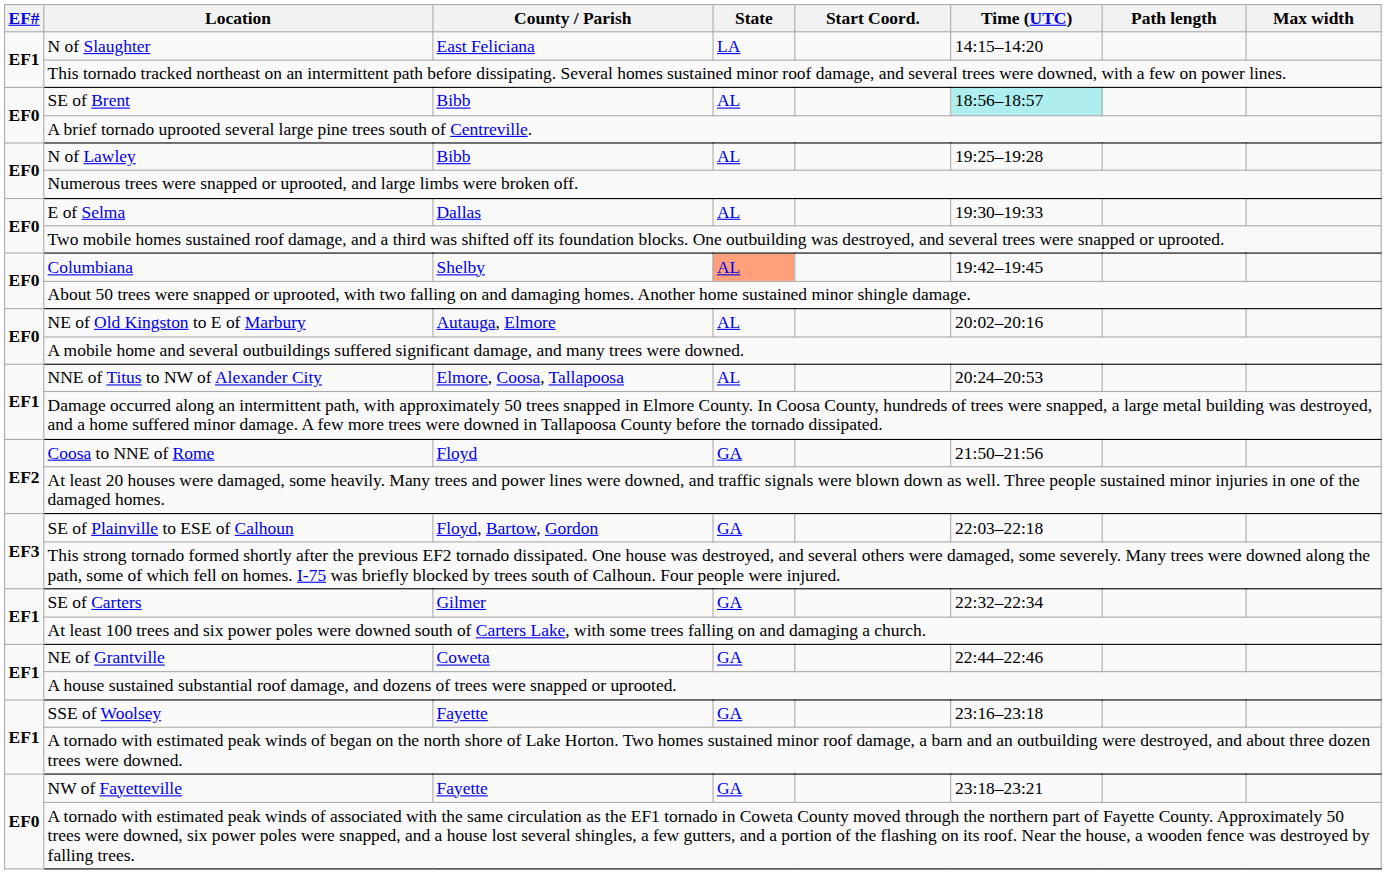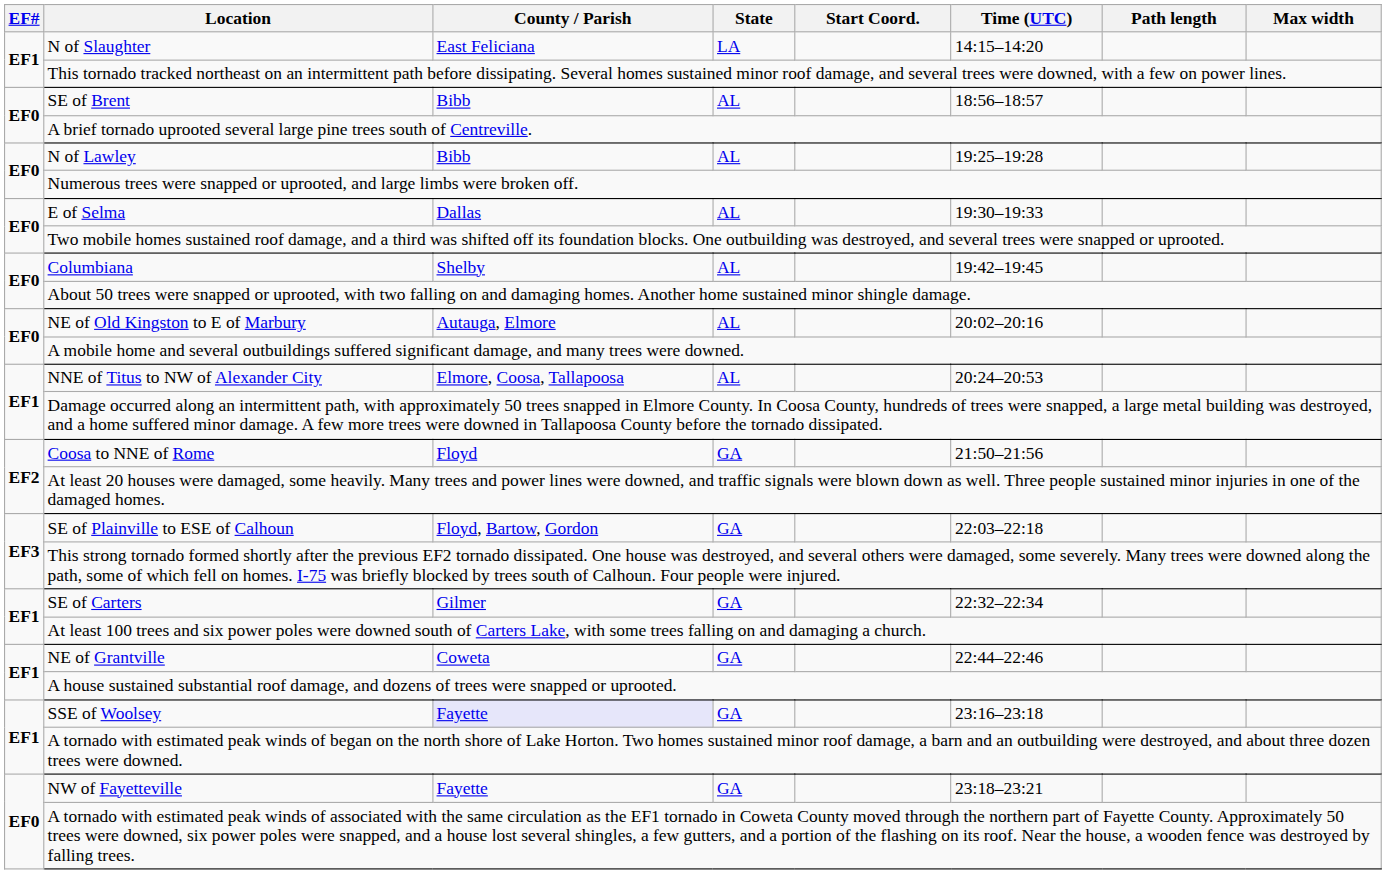(999, 101) paleturquoise background -> (999, 101) no background
(729, 267) lightsalmon background -> (729, 267) no background
(462, 713) no background -> (462, 713) lavender background
